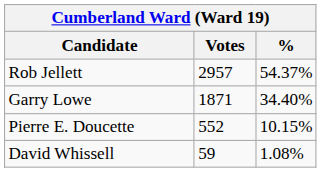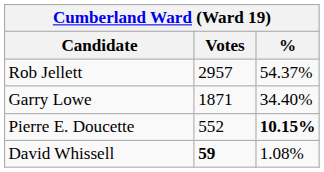(286, 126) normal -> (287, 126) bold
(207, 153) normal -> (207, 153) bold
